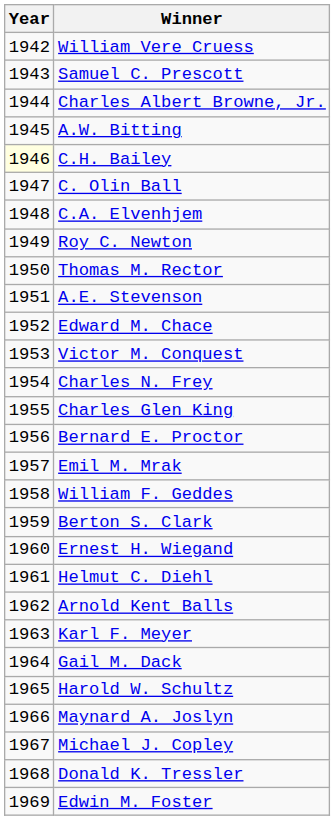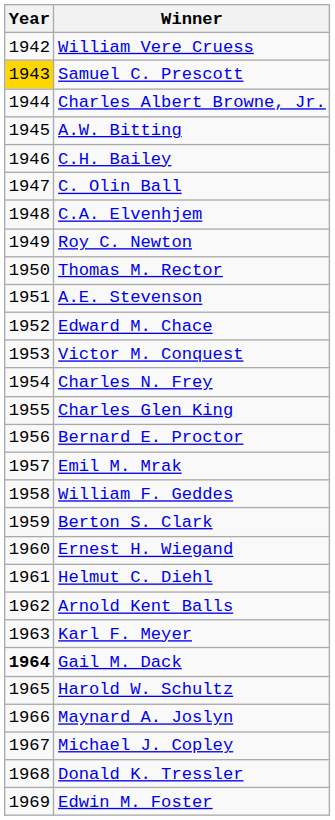(29, 75) no background -> (29, 75) gold background
(29, 158) lightyellow background -> (29, 158) no background
(29, 662) normal -> (29, 662) bold
